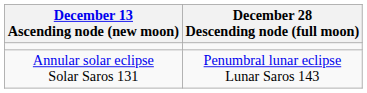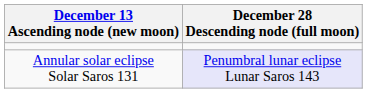(272, 68) no background -> (272, 68) lavender background
